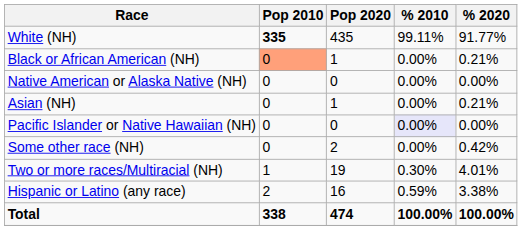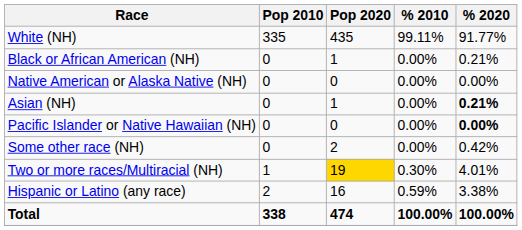(274, 37) bold -> (274, 37) normal
(266, 59) lightsalmon background -> (266, 59) no background
(479, 103) normal -> (479, 103) bold
(417, 125) lavender background -> (417, 125) no background
(479, 125) normal -> (479, 125) bold
(338, 170) no background -> (338, 170) gold background
